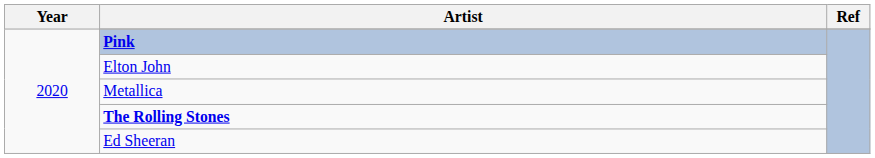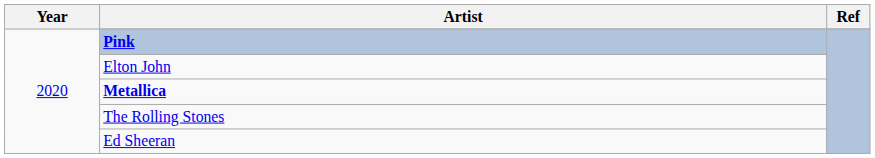(133, 91) normal -> (135, 91) bold
(166, 116) bold -> (164, 116) normal
